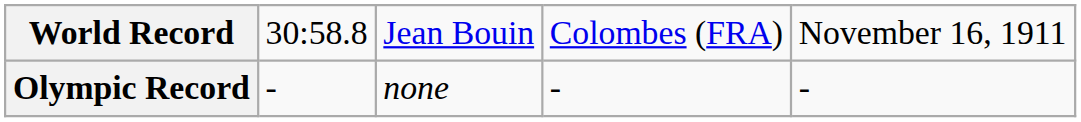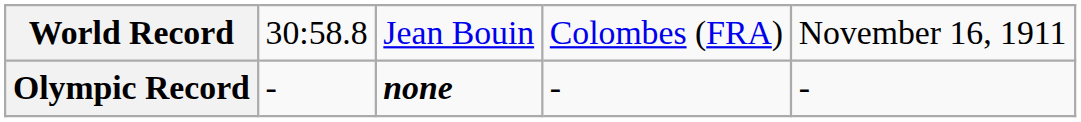(416, 88) normal -> (418, 88) bold
